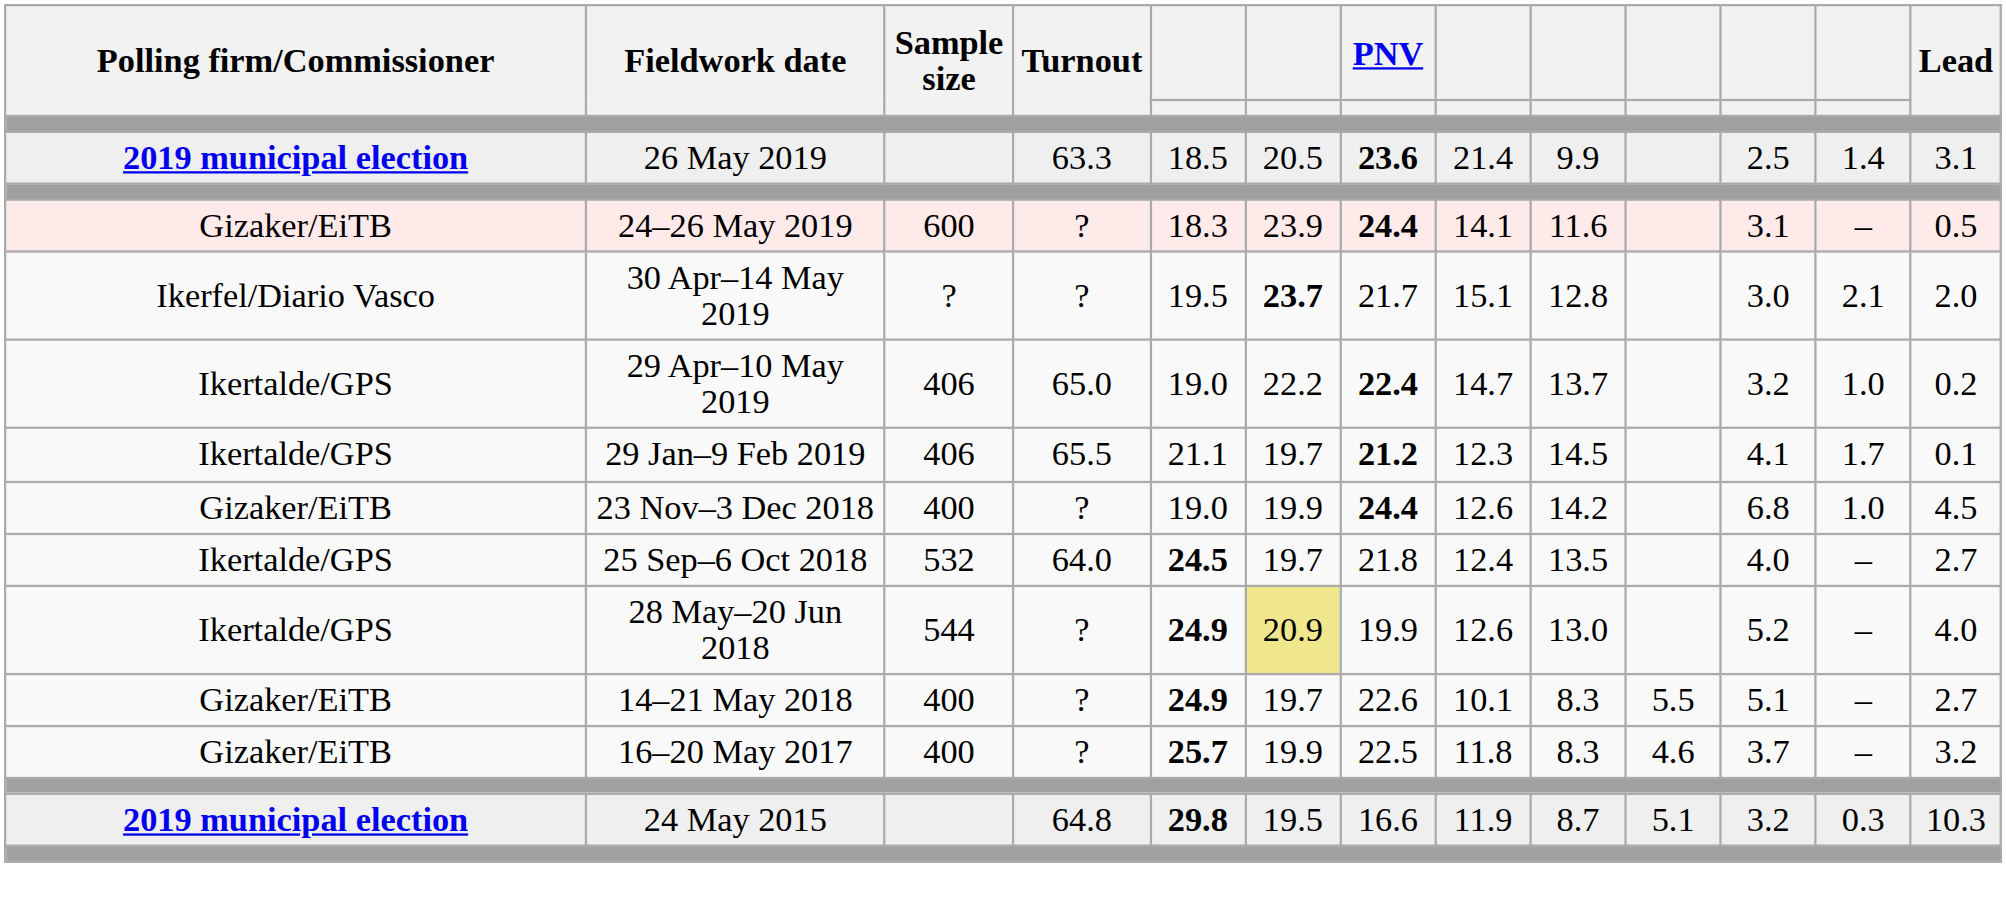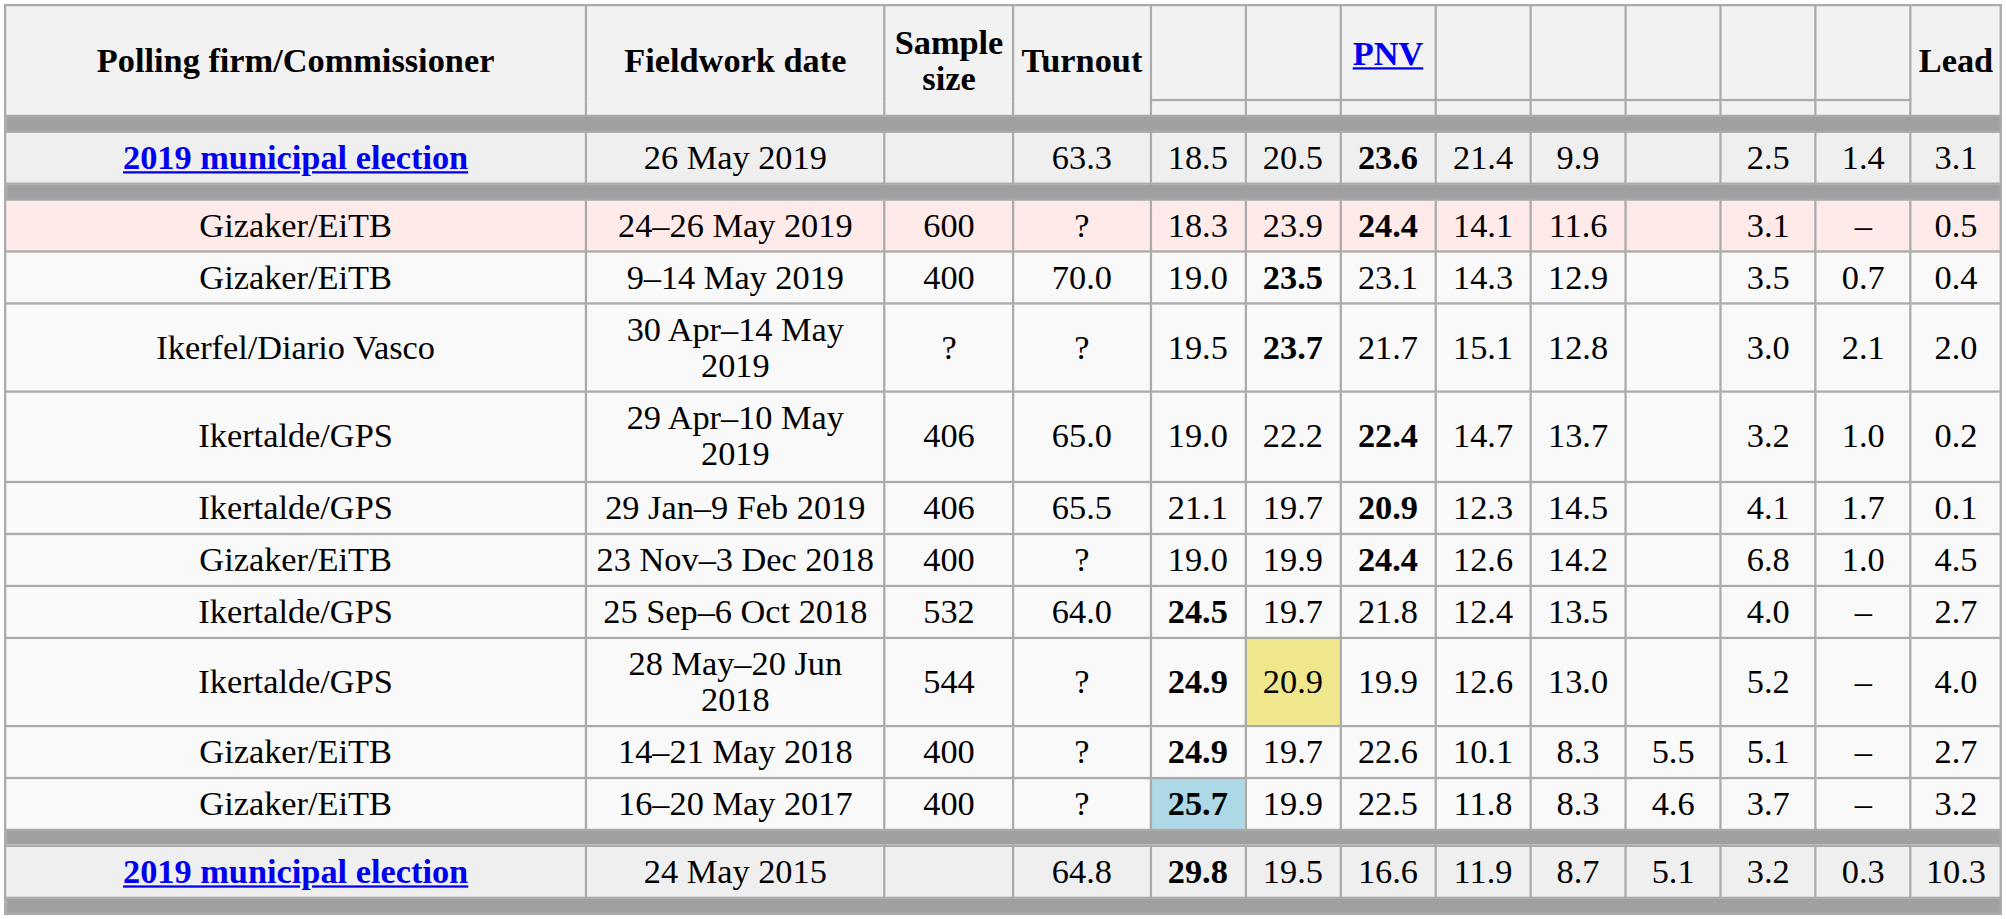+ row: (735, 277)
(1388, 454) 21.2 -> (1388, 506) 20.9
(1198, 751) no background -> (1198, 803) lightblue background
